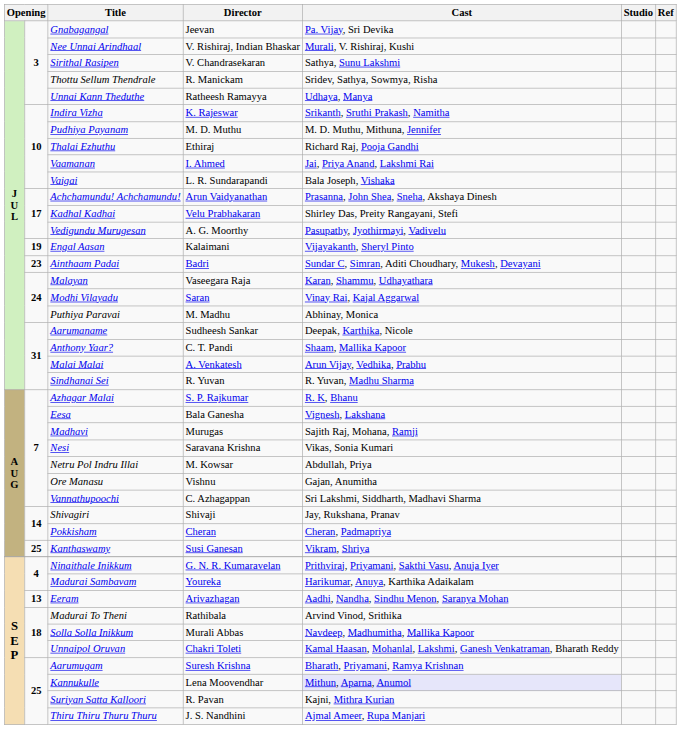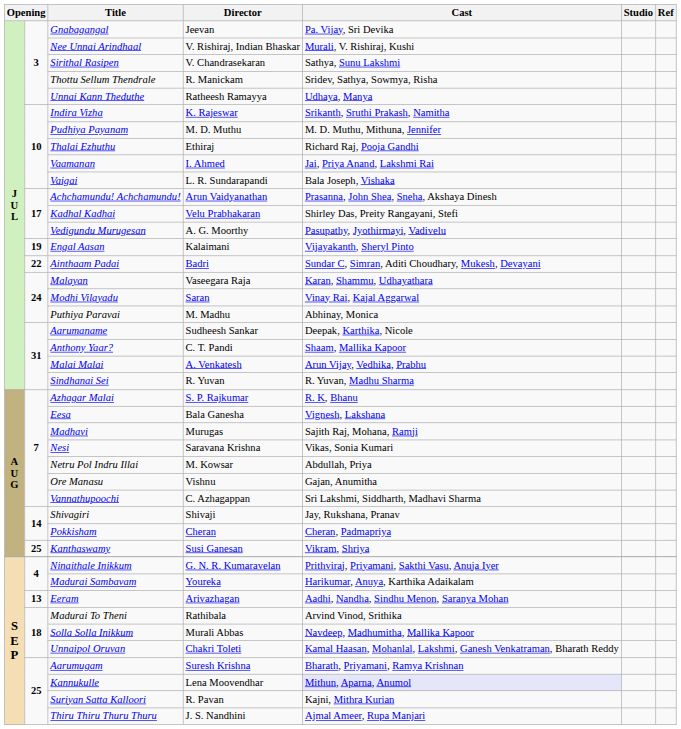(36, 264) 23 -> (36, 264) 22
